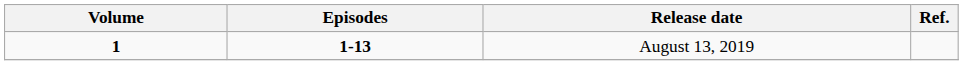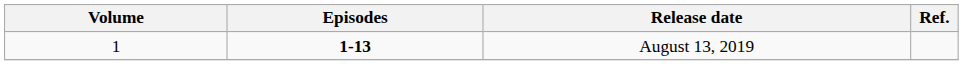(116, 45) bold -> (116, 45) normal
